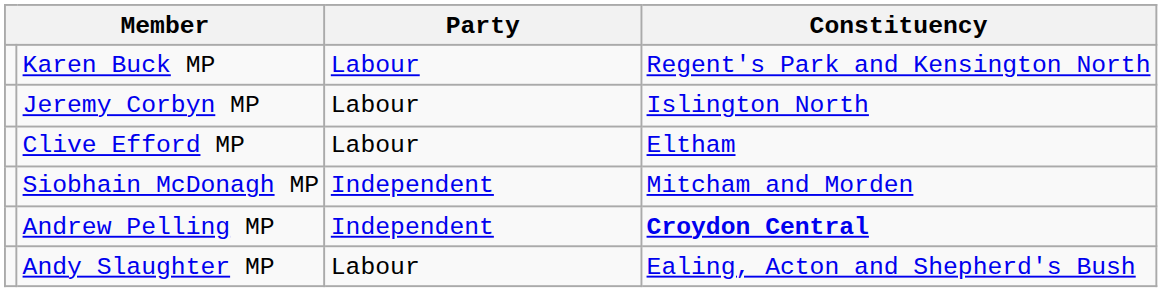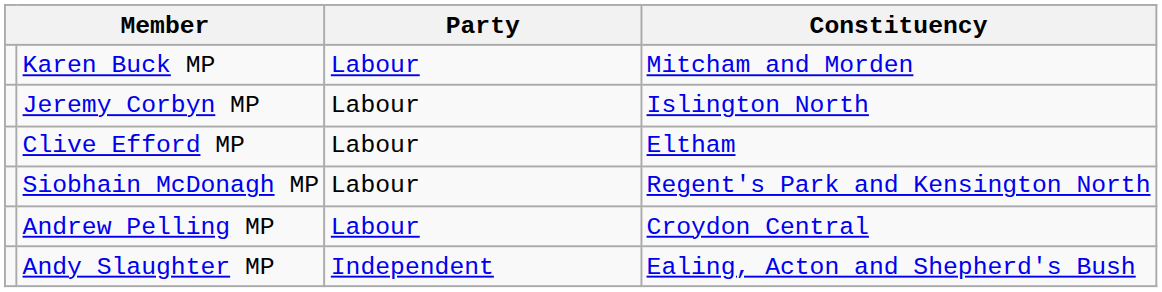(899, 65) Regent's Park and Kensington North -> (780, 65) Mitcham and Morden
(412, 186) Independent -> (375, 186) Labour
(780, 186) Mitcham and Morden -> (899, 186) Regent's Park and Kensington North
(412, 226) Independent -> (375, 226) Labour
(758, 226) bold -> (758, 226) normal
(375, 267) Labour -> (412, 267) Independent
